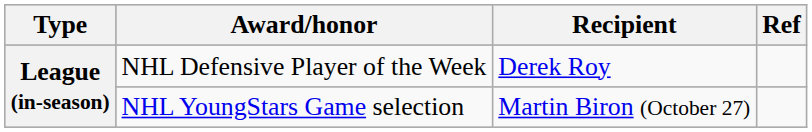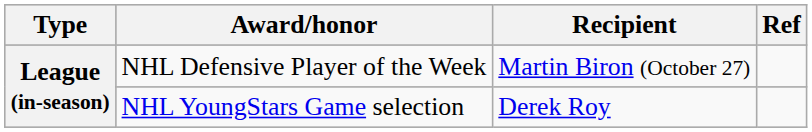(555, 65) Derek Roy -> (624, 65) Martin Biron (October 27)
(624, 106) Martin Biron (October 27) -> (555, 106) Derek Roy
